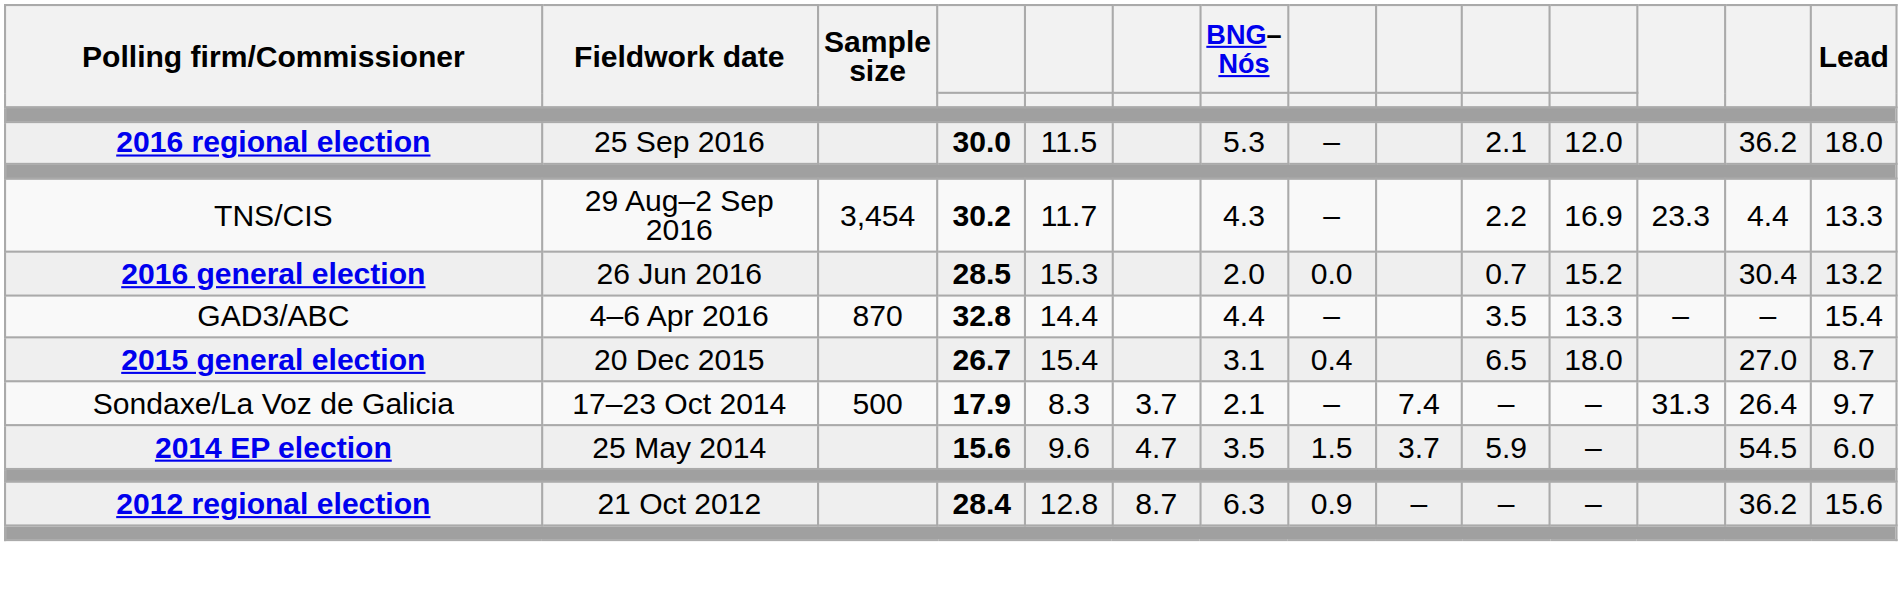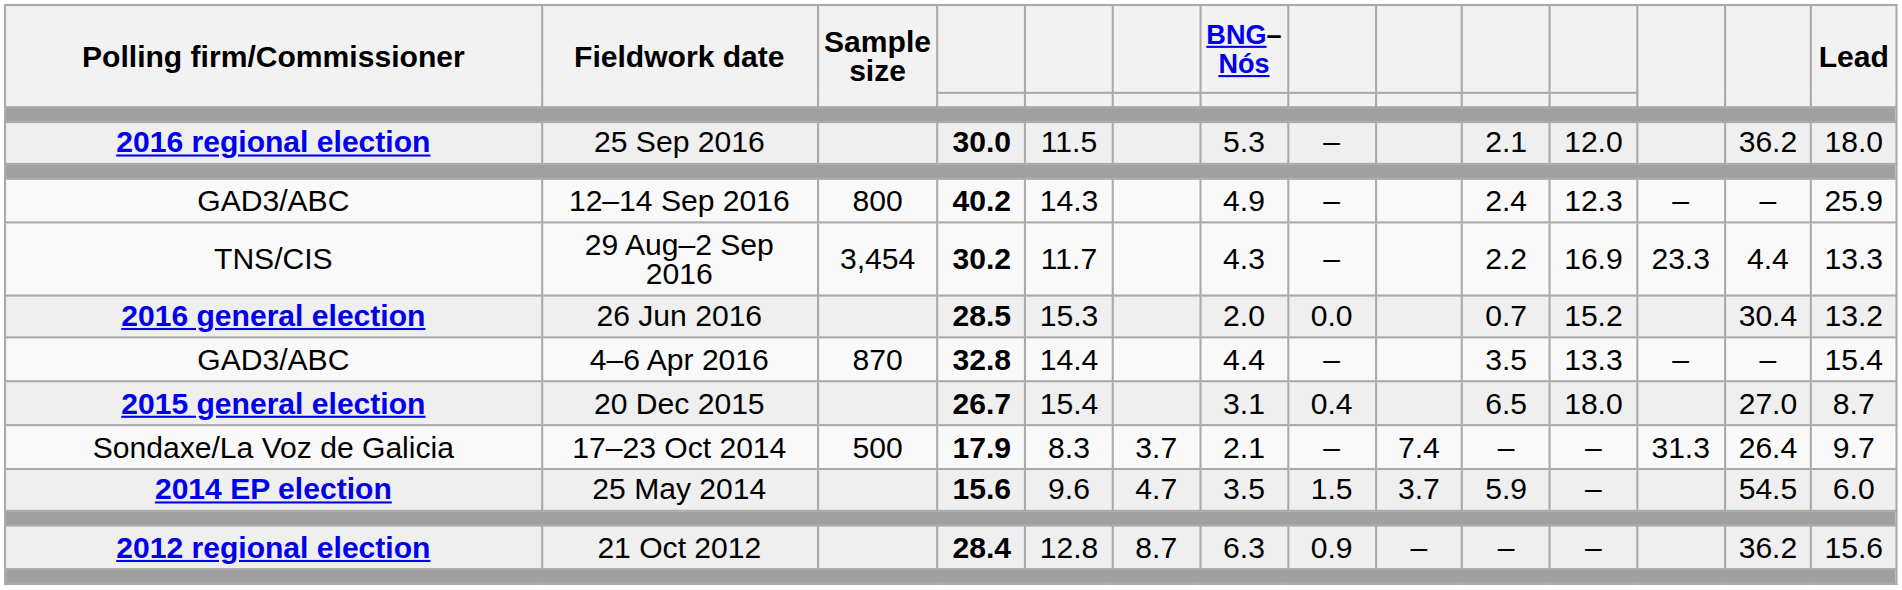+ row: (679, 201)
